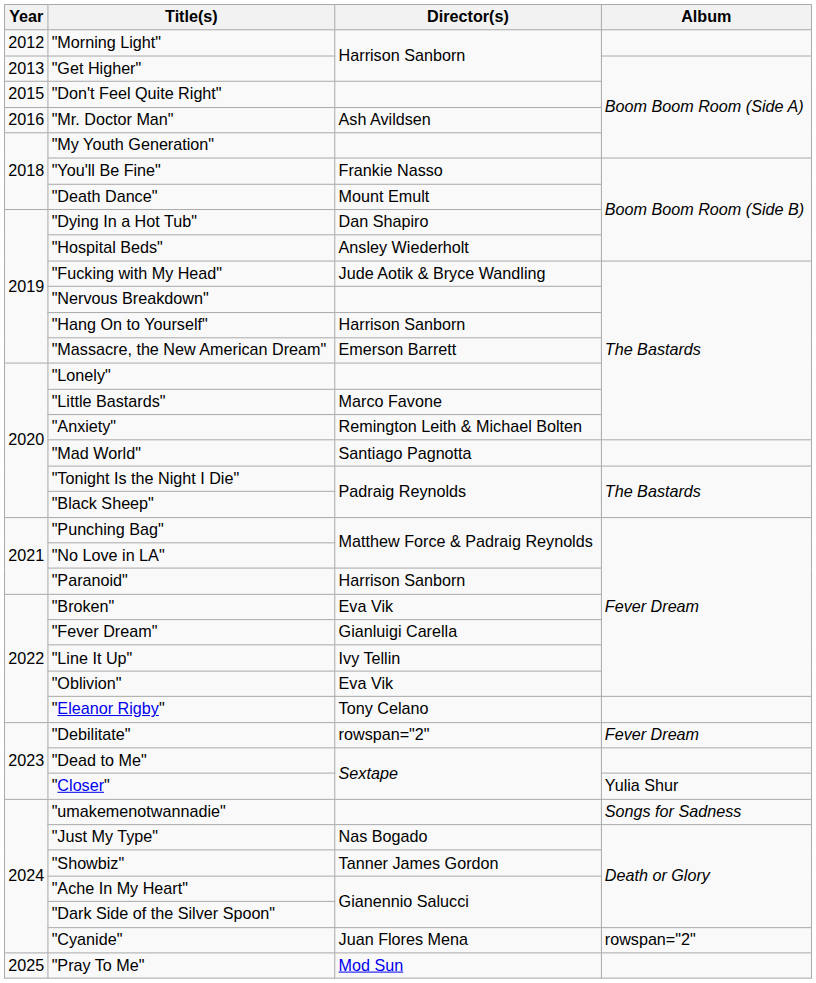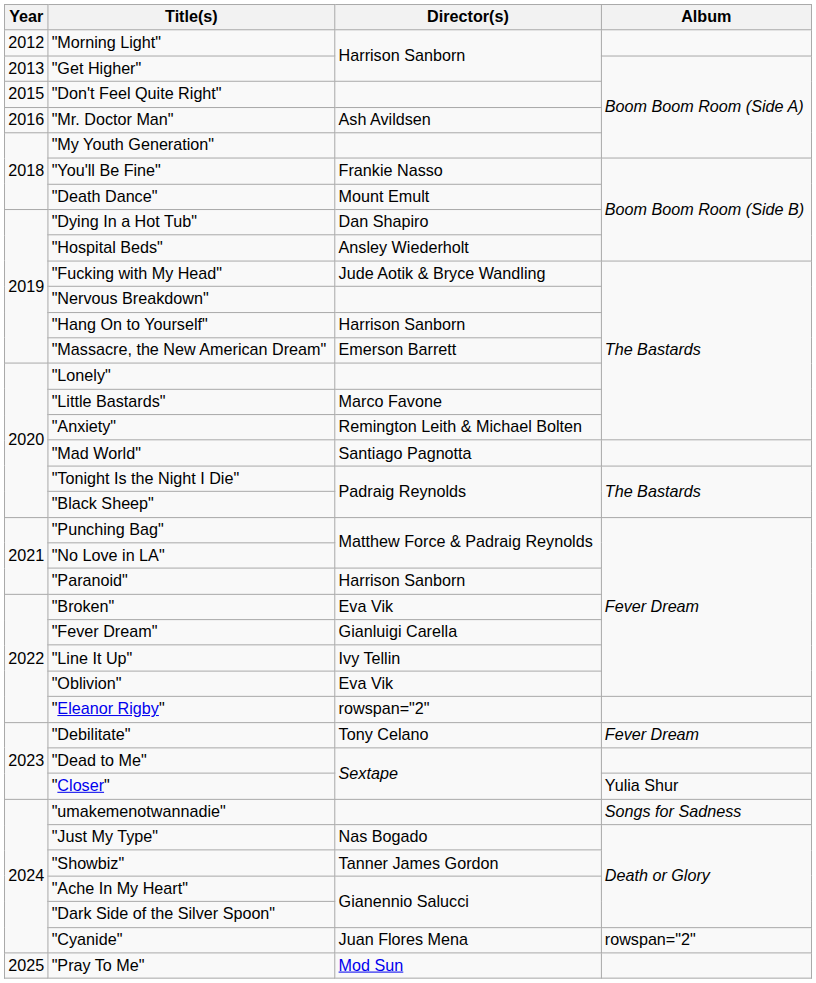(384, 709) Tony Celano -> (384, 709) rowspan="2"
(384, 734) rowspan="2" -> (384, 734) Tony Celano
